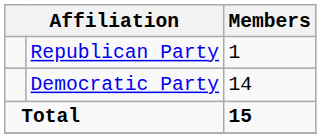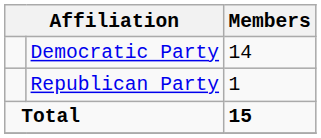rows swapped: (125, 85) <-> (125, 53)
